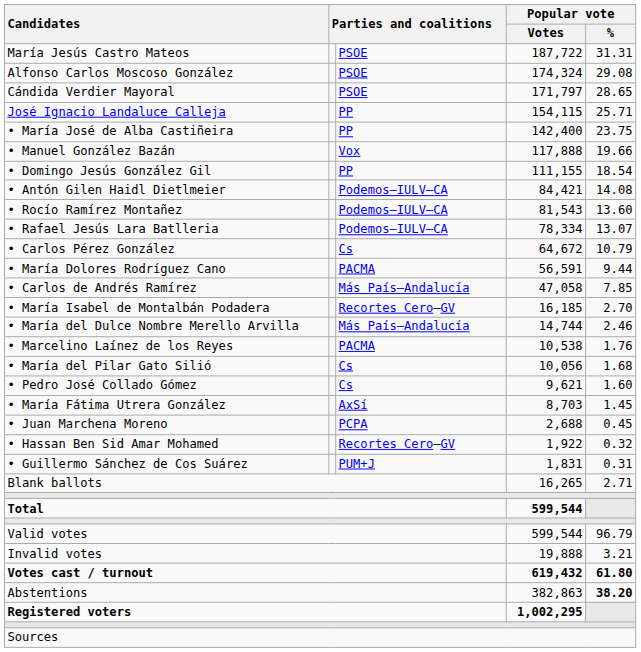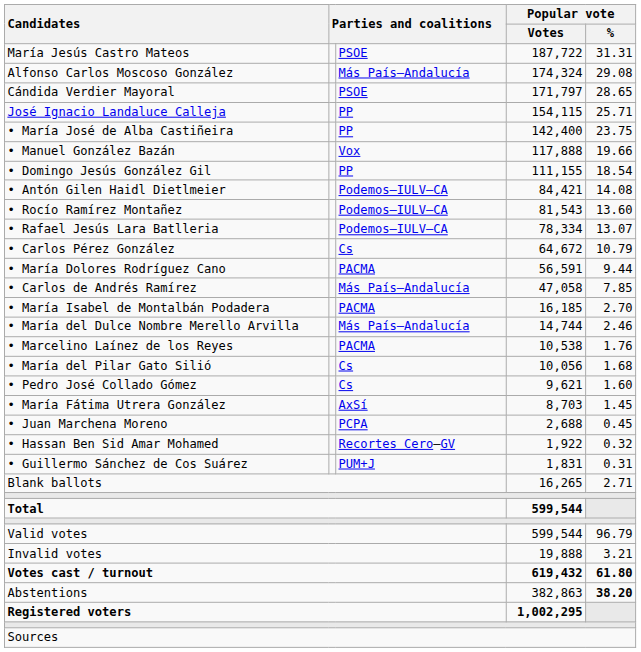(353, 73) PSOE -> (404, 73) Más País–Andalucía
(397, 308) Recortes Cero–GV -> (357, 308) PACMA
